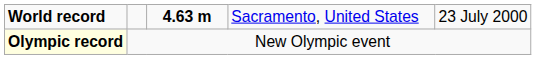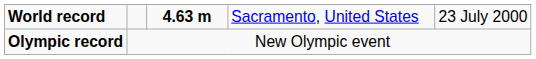(66, 41) lightyellow background -> (66, 41) no background
